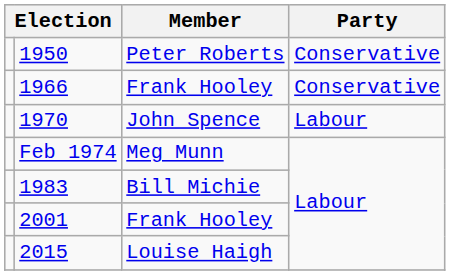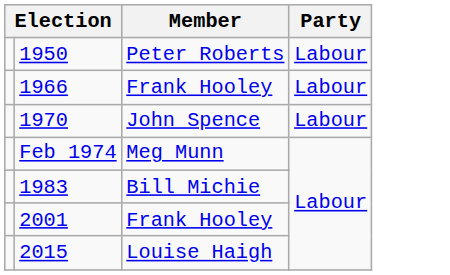(367, 54) Conservative -> (331, 54) Labour
(367, 87) Conservative -> (331, 87) Labour
